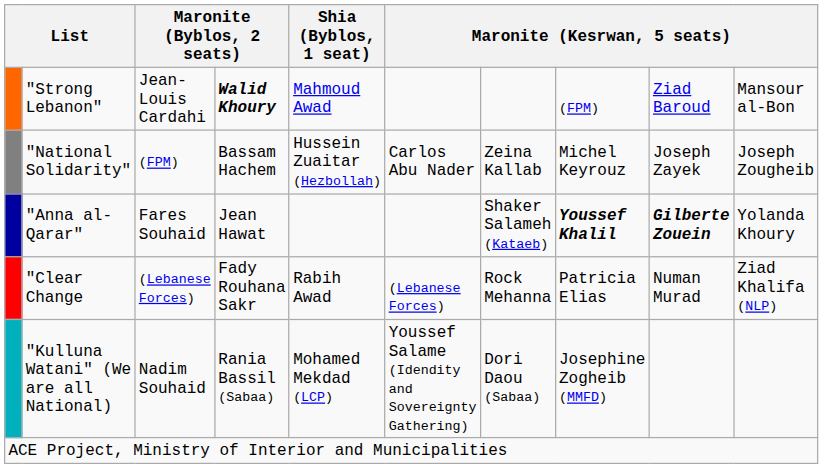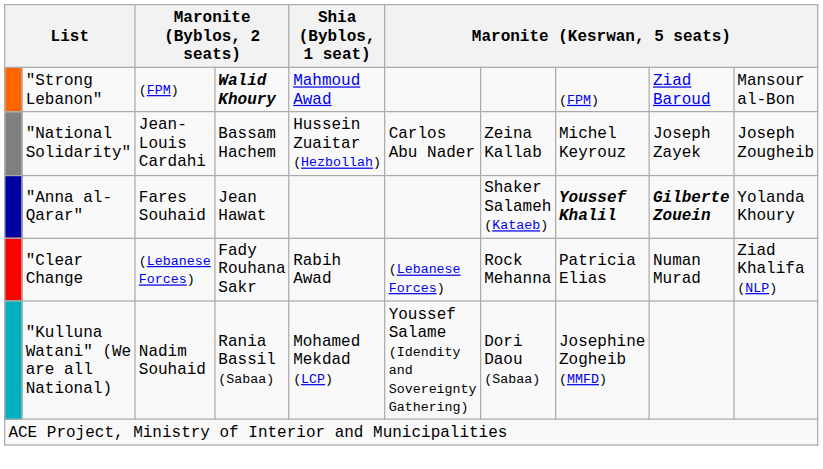(172, 99) Jean-Louis Cardahi -> (159, 90) (FPM)
(159, 163) (FPM) -> (172, 144) Jean-Louis Cardahi
